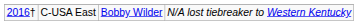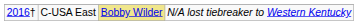(132, 12) no background -> (132, 12) khaki background
